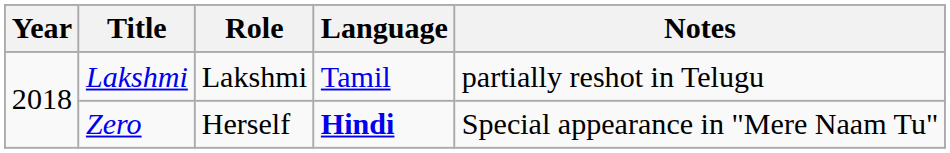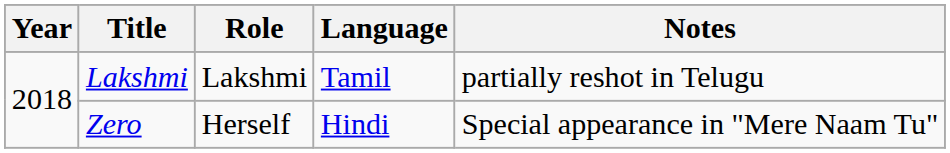(358, 123) bold -> (355, 123) normal
